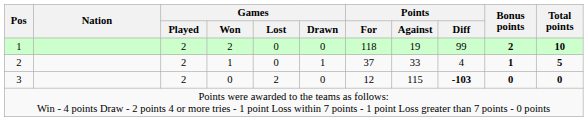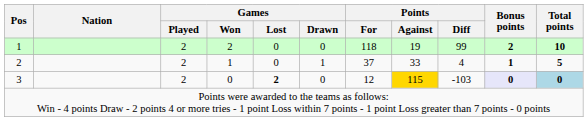(276, 79) normal -> (276, 79) bold
(415, 79) no background -> (415, 79) gold background
(461, 79) bold -> (461, 79) normal
(511, 79) no background -> (511, 79) lavender background
(560, 79) no background -> (560, 79) lightblue background
